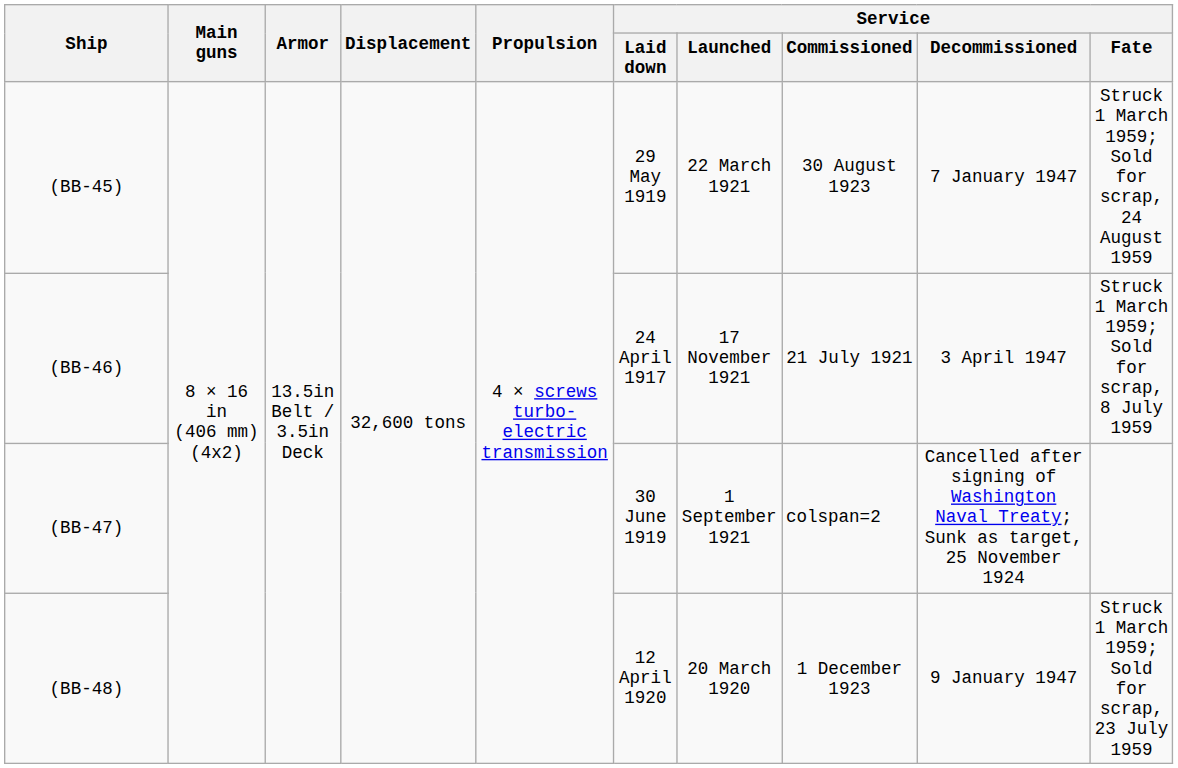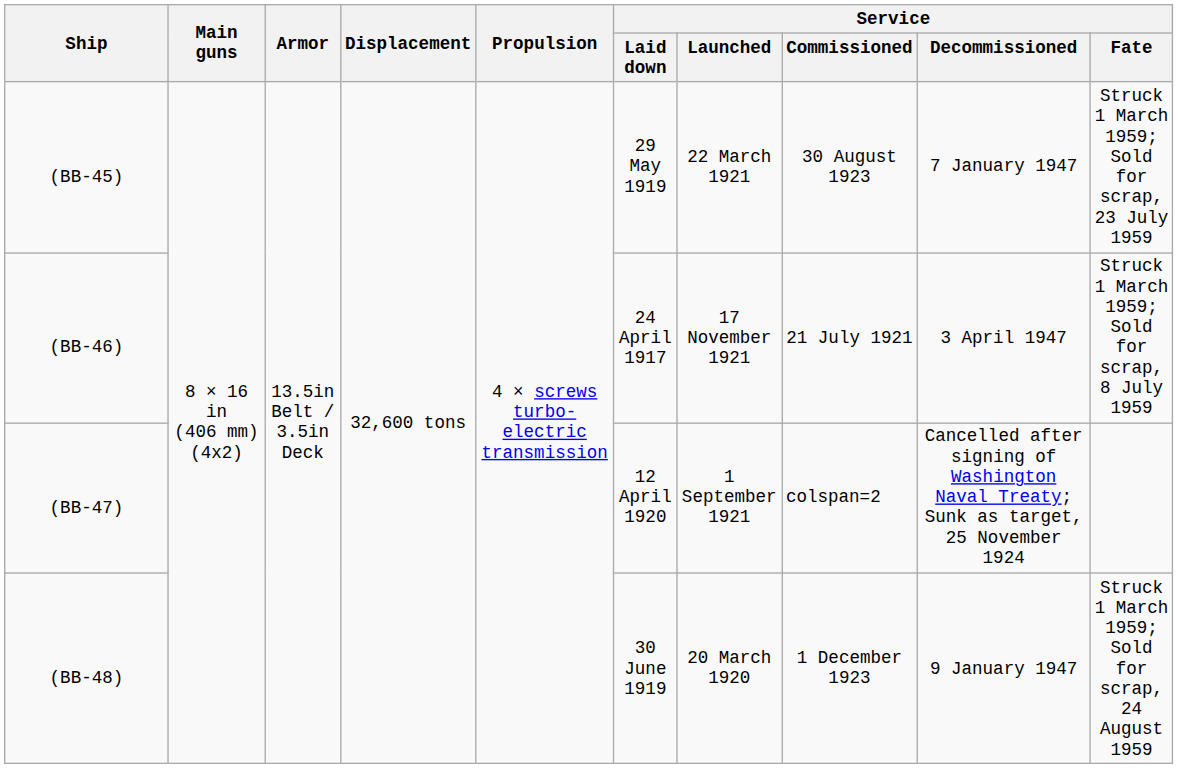(1131, 177) Struck 1 March 1959; Sold for scrap, 24 August 1959 -> (1131, 167) Struck 1 March 1959; Sold for scrap, 23 July 1959
(645, 518) 30 June 1919 -> (645, 498) 12 April 1920
(645, 678) 12 April 1920 -> (645, 668) 30 June 1919
(1131, 678) Struck 1 March 1959; Sold for scrap, 23 July 1959 -> (1131, 668) Struck 1 March 1959; Sold for scrap, 24 August 1959
